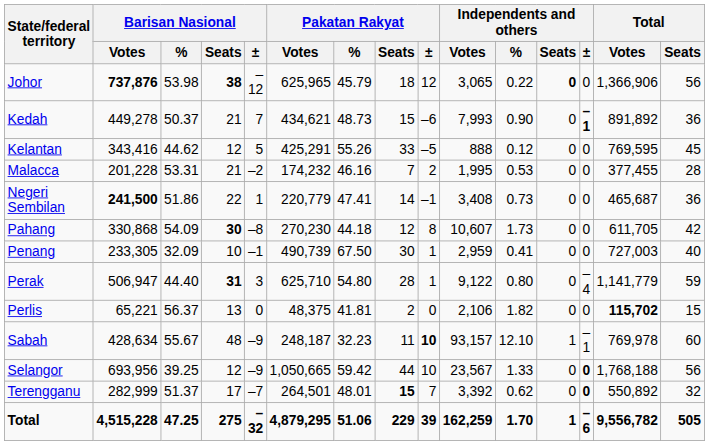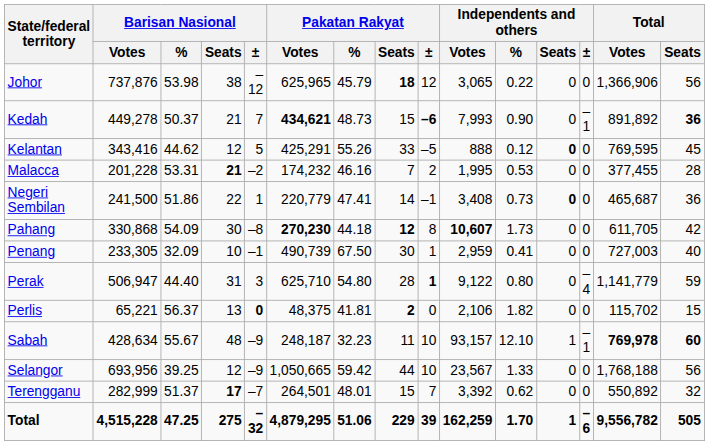(133, 82) bold -> (133, 82) normal
(234, 82) bold -> (234, 82) normal
(407, 82) normal -> (407, 82) bold
(572, 82) bold -> (572, 82) normal
(306, 119) normal -> (306, 119) bold
(429, 119) normal -> (429, 119) bold
(586, 119) bold -> (586, 119) normal
(693, 119) normal -> (693, 119) bold
(572, 149) normal -> (572, 149) bold
(234, 170) normal -> (234, 170) bold
(133, 200) bold -> (133, 200) normal
(572, 200) normal -> (572, 200) bold
(234, 230) bold -> (234, 230) normal
(306, 230) normal -> (306, 230) bold
(407, 230) normal -> (407, 230) bold
(471, 230) normal -> (471, 230) bold
(234, 281) bold -> (234, 281) normal
(432, 281) normal -> (432, 281) bold
(259, 311) normal -> (259, 311) bold
(411, 311) normal -> (411, 311) bold
(633, 311) bold -> (633, 311) normal
(429, 340) bold -> (429, 340) normal
(633, 340) normal -> (633, 340) bold
(693, 340) normal -> (693, 340) bold
(586, 370) bold -> (586, 370) normal
(234, 391) normal -> (234, 391) bold
(407, 391) bold -> (407, 391) normal
(586, 391) bold -> (586, 391) normal
